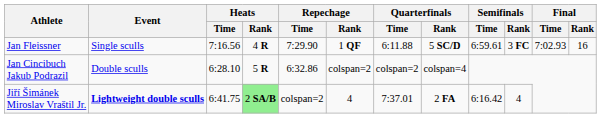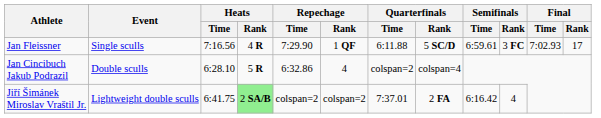(582, 46) 16 -> (577, 46) 17
(350, 69) colspan=2 -> (344, 69) 4
(148, 99) bold -> (145, 99) normal
(350, 99) 4 -> (344, 99) colspan=2
